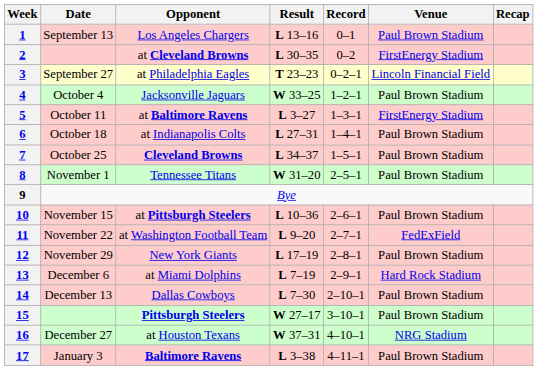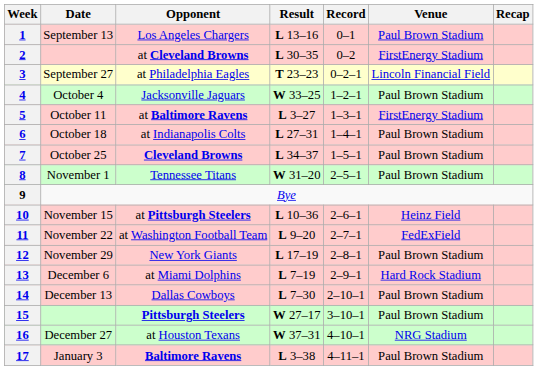(431, 214) Paul Brown Stadium -> (431, 214) Heinz Field
